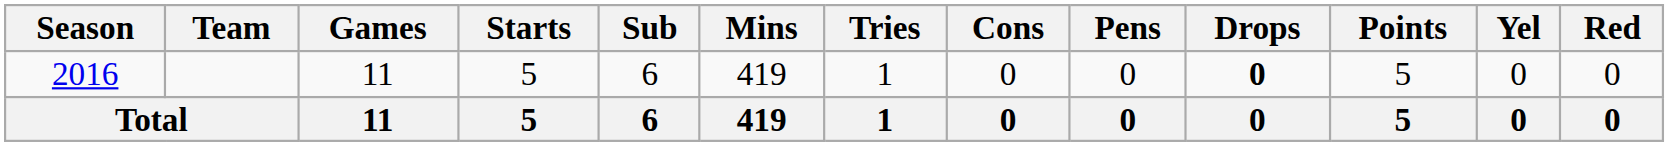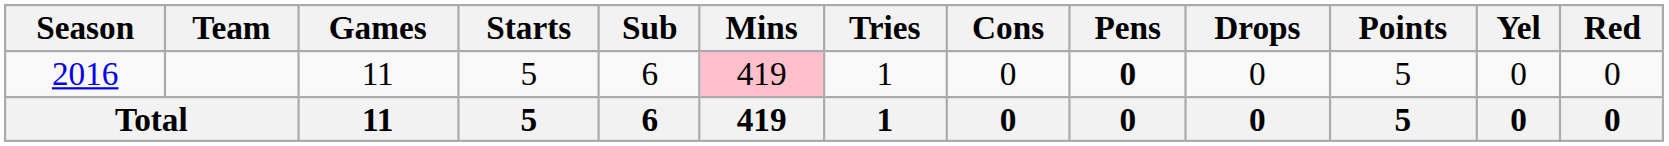(762, 73) no background -> (762, 73) pink background
(1128, 73) normal -> (1128, 73) bold
(1257, 73) bold -> (1257, 73) normal
